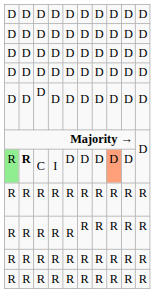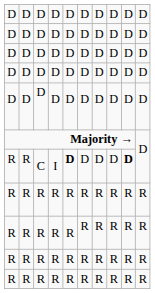(12, 159) lightgreen background -> (12, 159) no background
(26, 159) bold -> (26, 159) normal
(70, 159) normal -> (70, 159) bold
(114, 159) lightsalmon background -> (114, 159) no background
(128, 159) normal -> (128, 159) bold
